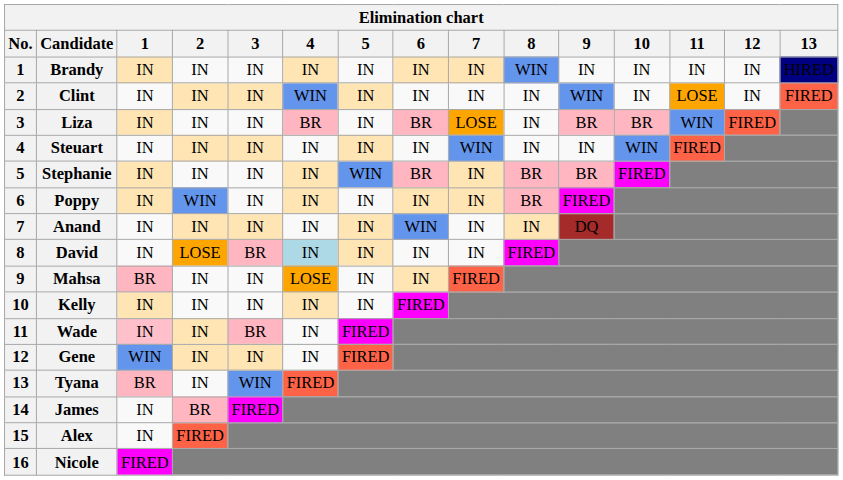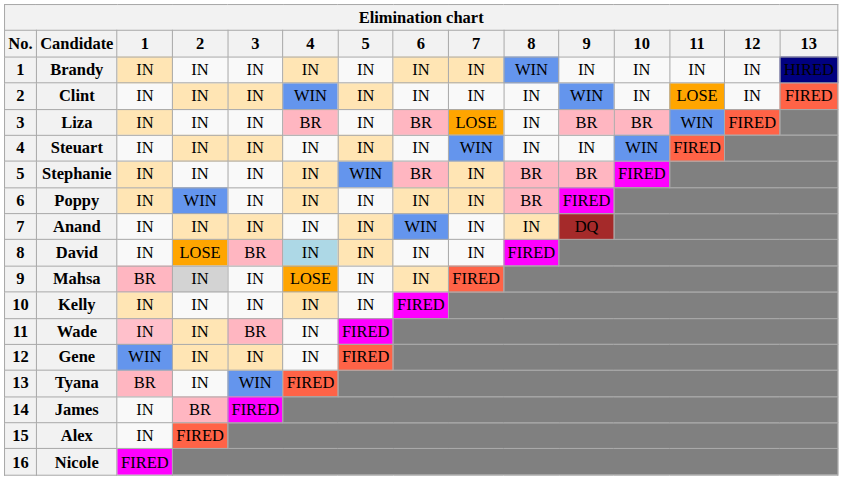(200, 278) no background -> (200, 278) lightgrey background
